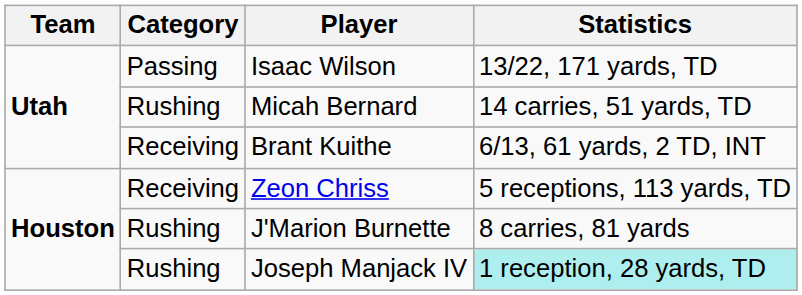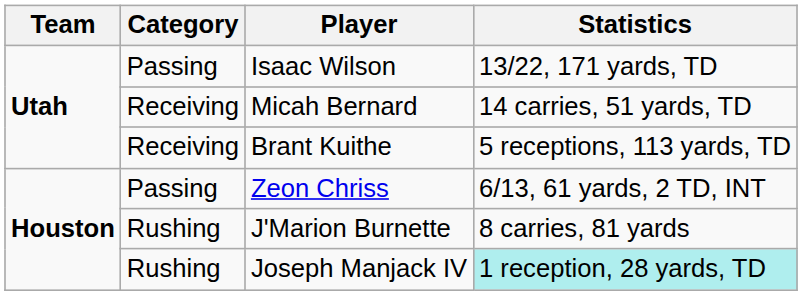(174, 106) Rushing -> (183, 106) Receiving
(622, 147) 6/13, 61 yards, 2 TD, INT -> (635, 147) 5 receptions, 113 yards, TD
(183, 187) Receiving -> (172, 187) Passing
(635, 187) 5 receptions, 113 yards, TD -> (622, 187) 6/13, 61 yards, 2 TD, INT
